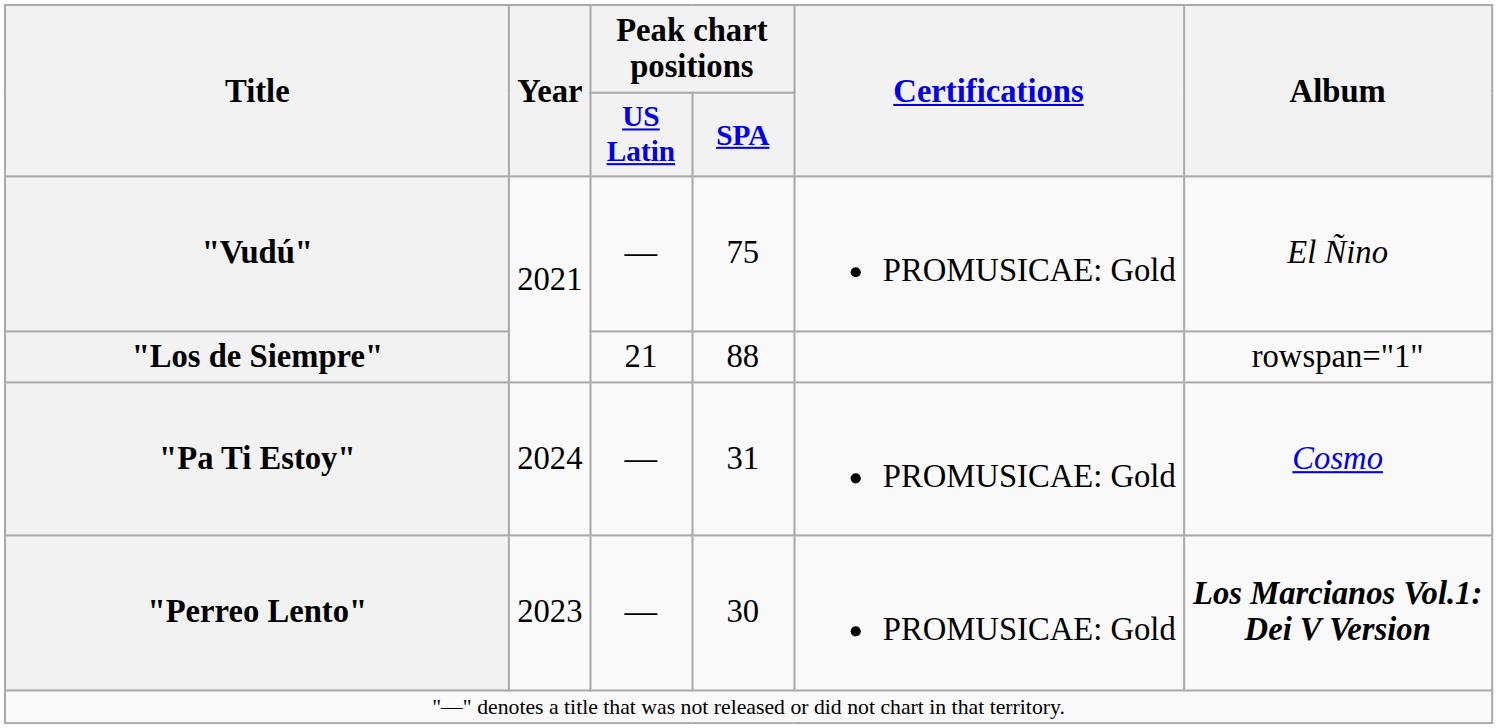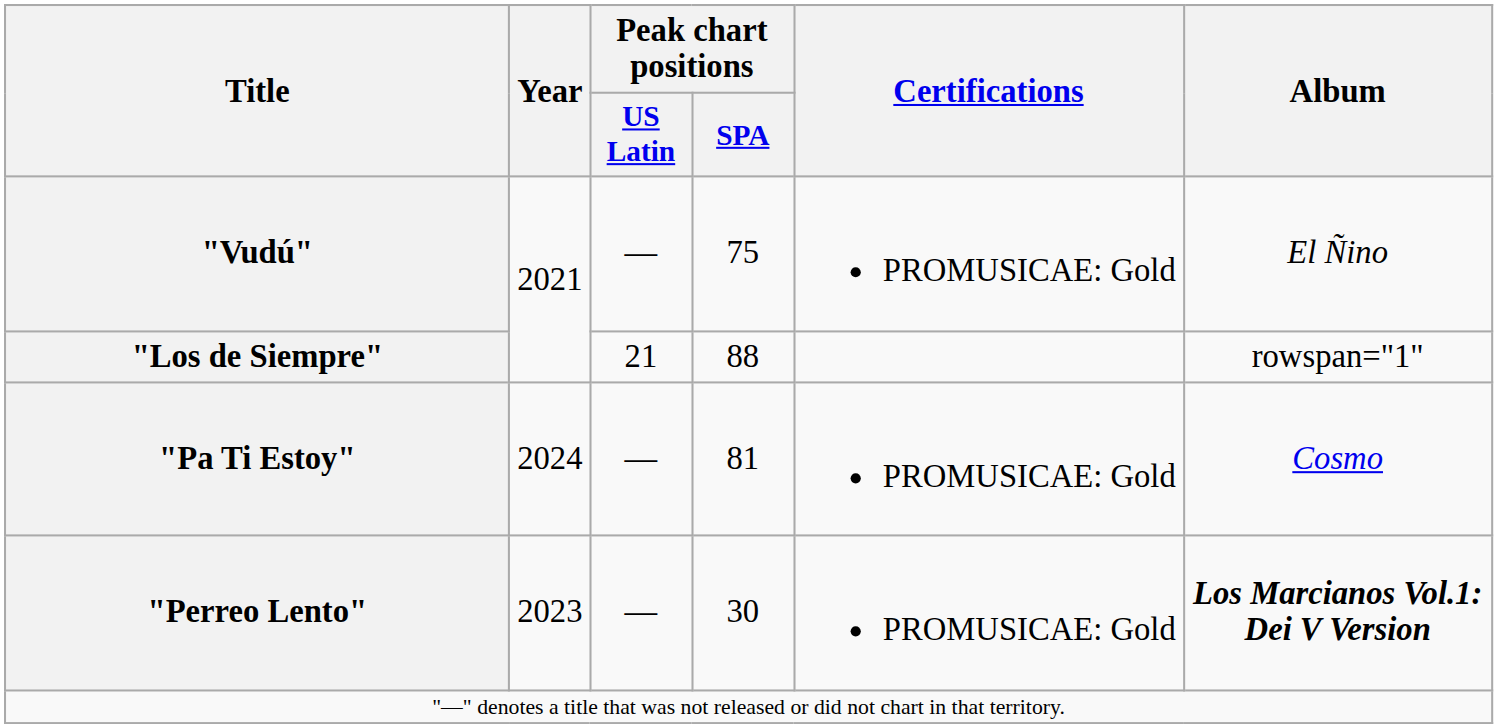(743, 458) 31 -> (743, 458) 81
